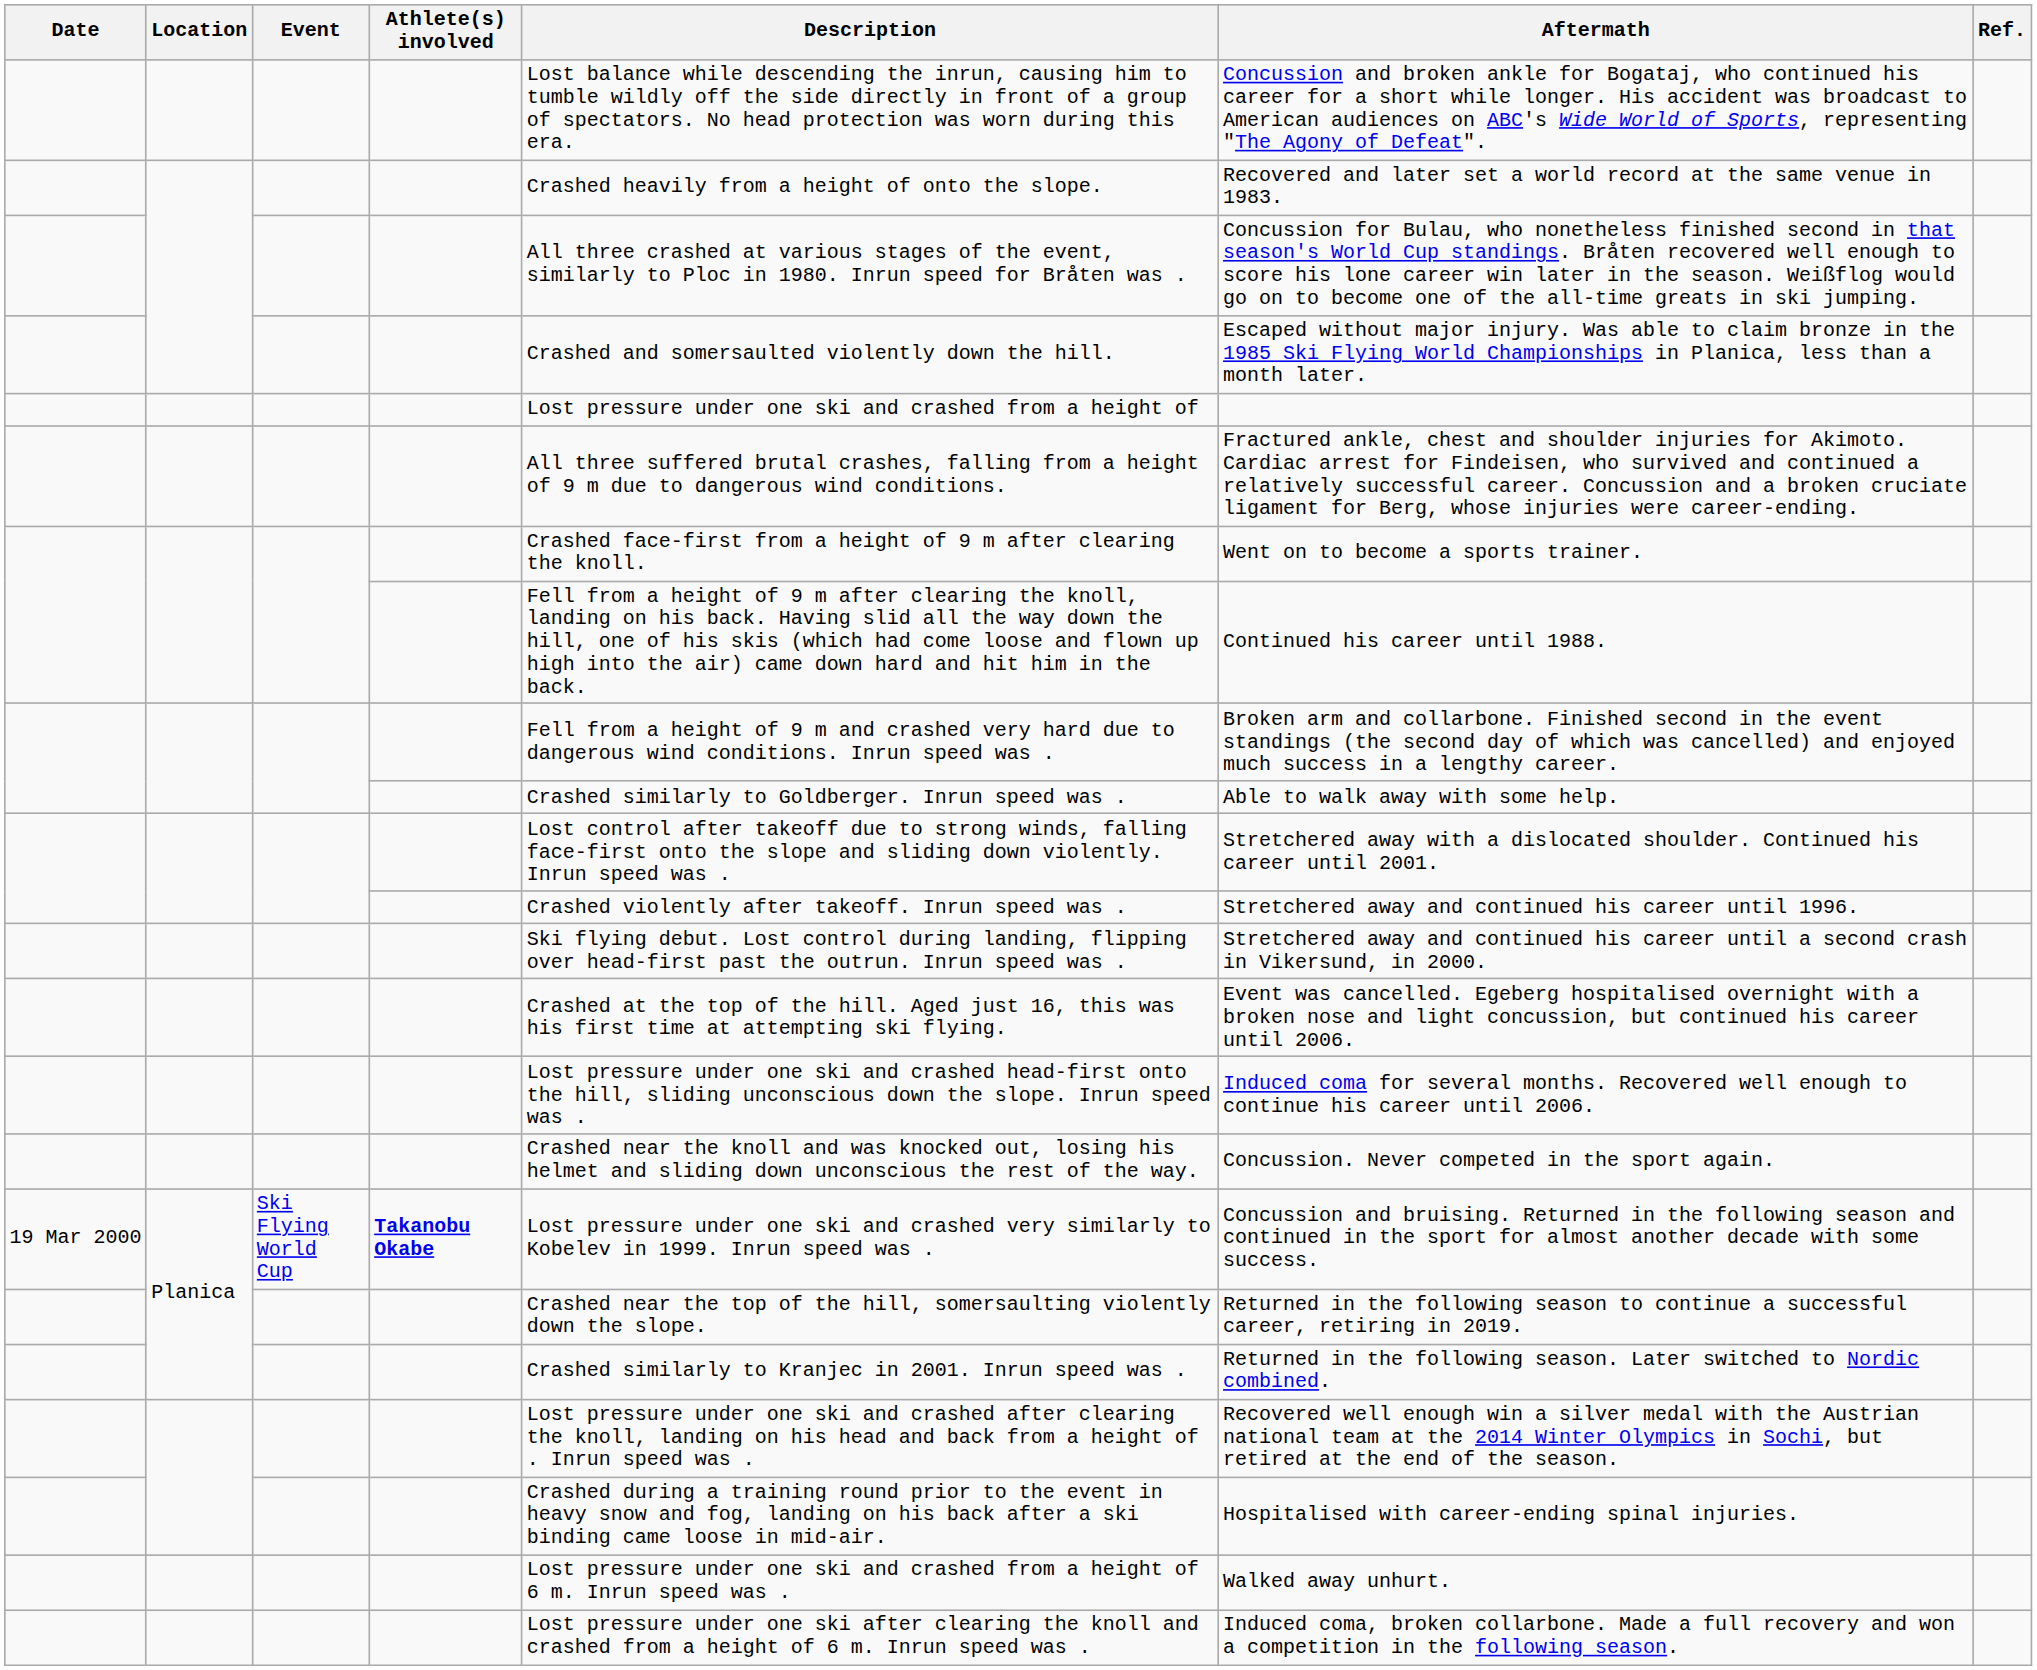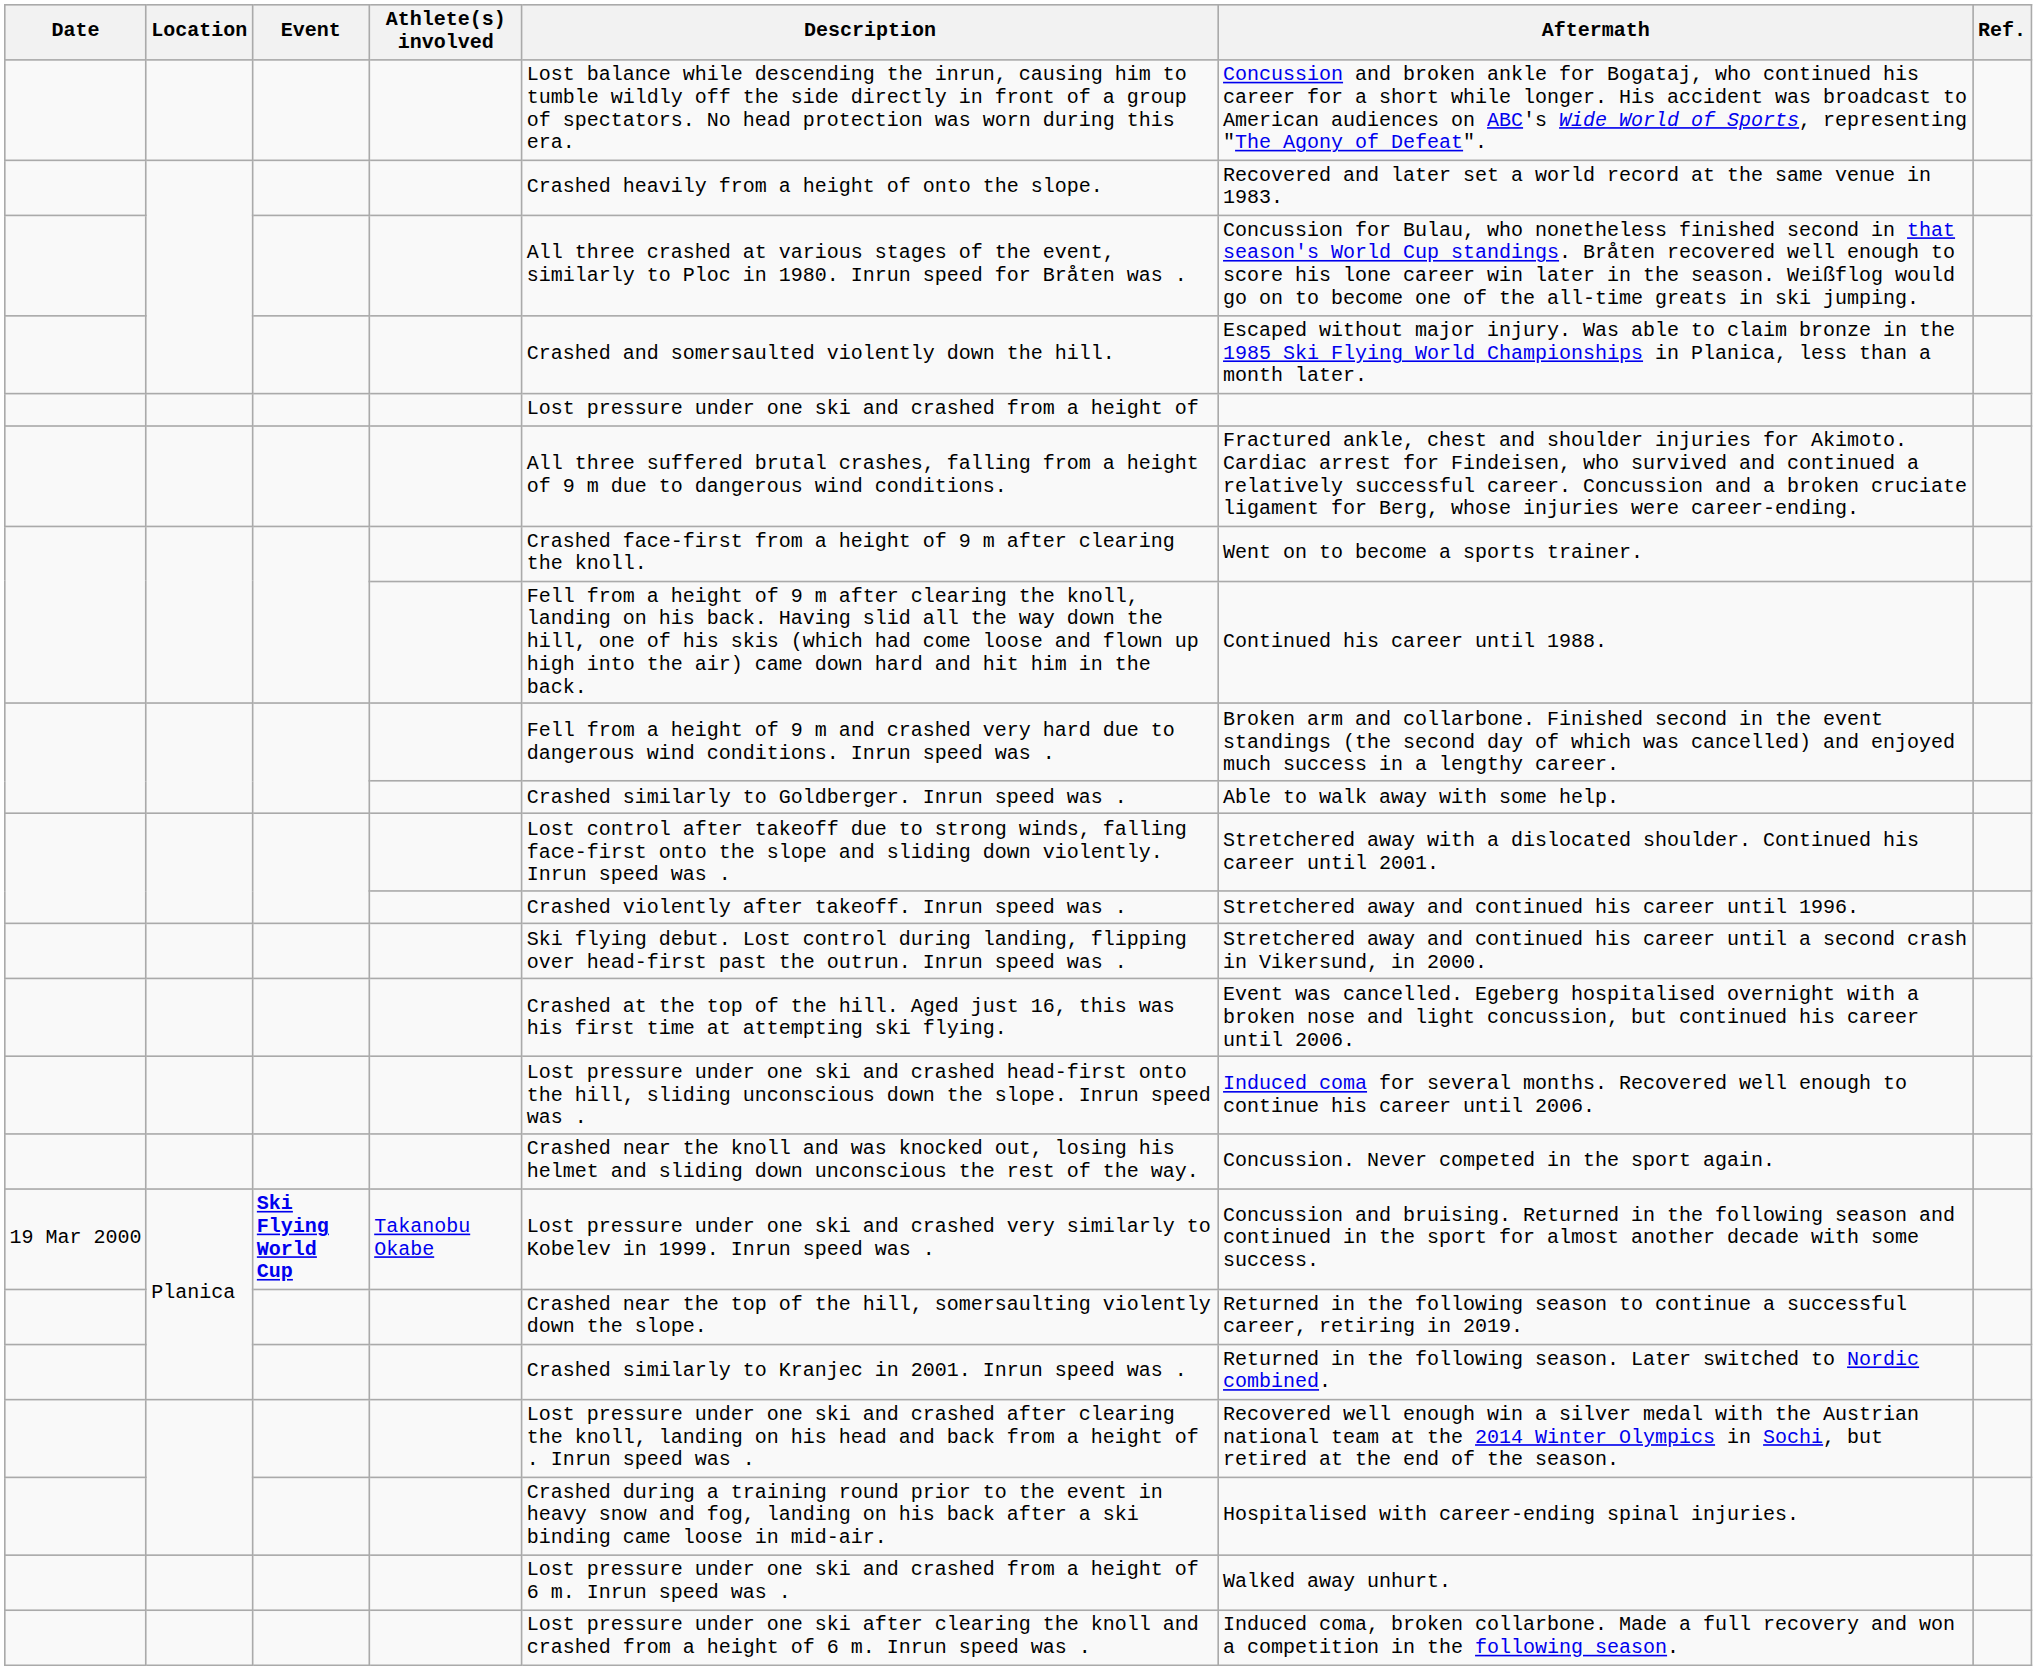(293, 1239) normal -> (293, 1239) bold
(422, 1239) bold -> (422, 1239) normal
